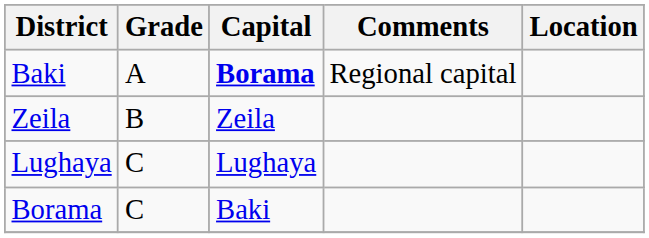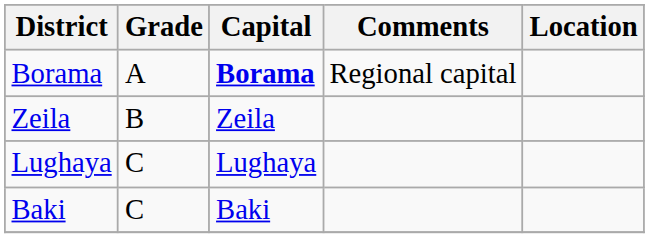(39, 72) Baki -> (57, 72) Borama
(57, 208) Borama -> (39, 208) Baki
